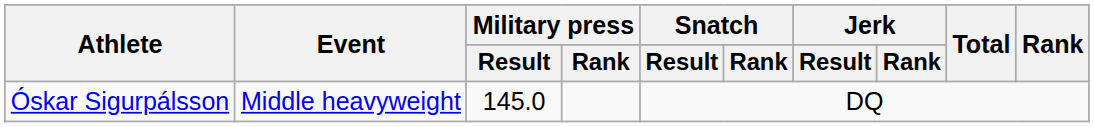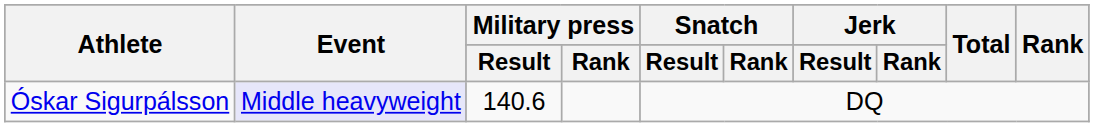(351, 102) no background -> (351, 102) lavender background
(514, 102) 145.0 -> (514, 102) 140.6
